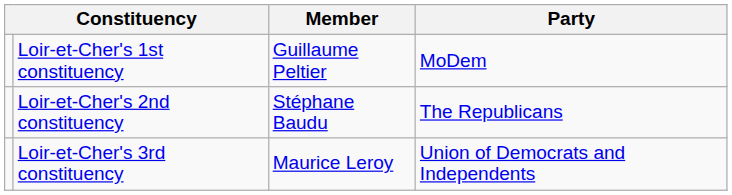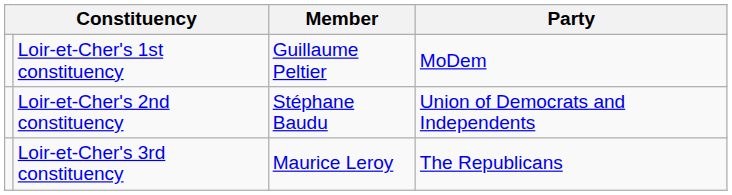(491, 112) The Republicans -> (523, 112) Union of Democrats and Independents
(523, 163) Union of Democrats and Independents -> (491, 163) The Republicans
